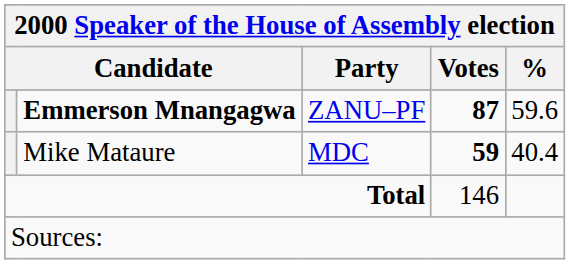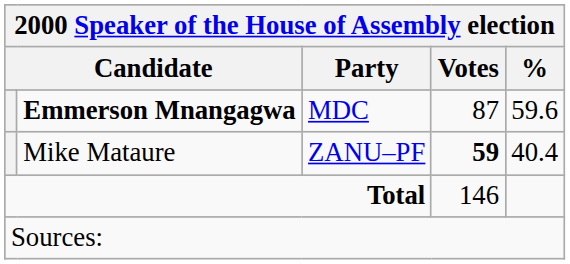(367, 110) ZANU–PF -> (338, 110) MDC
(486, 110) bold -> (486, 110) normal
(338, 152) MDC -> (367, 152) ZANU–PF
